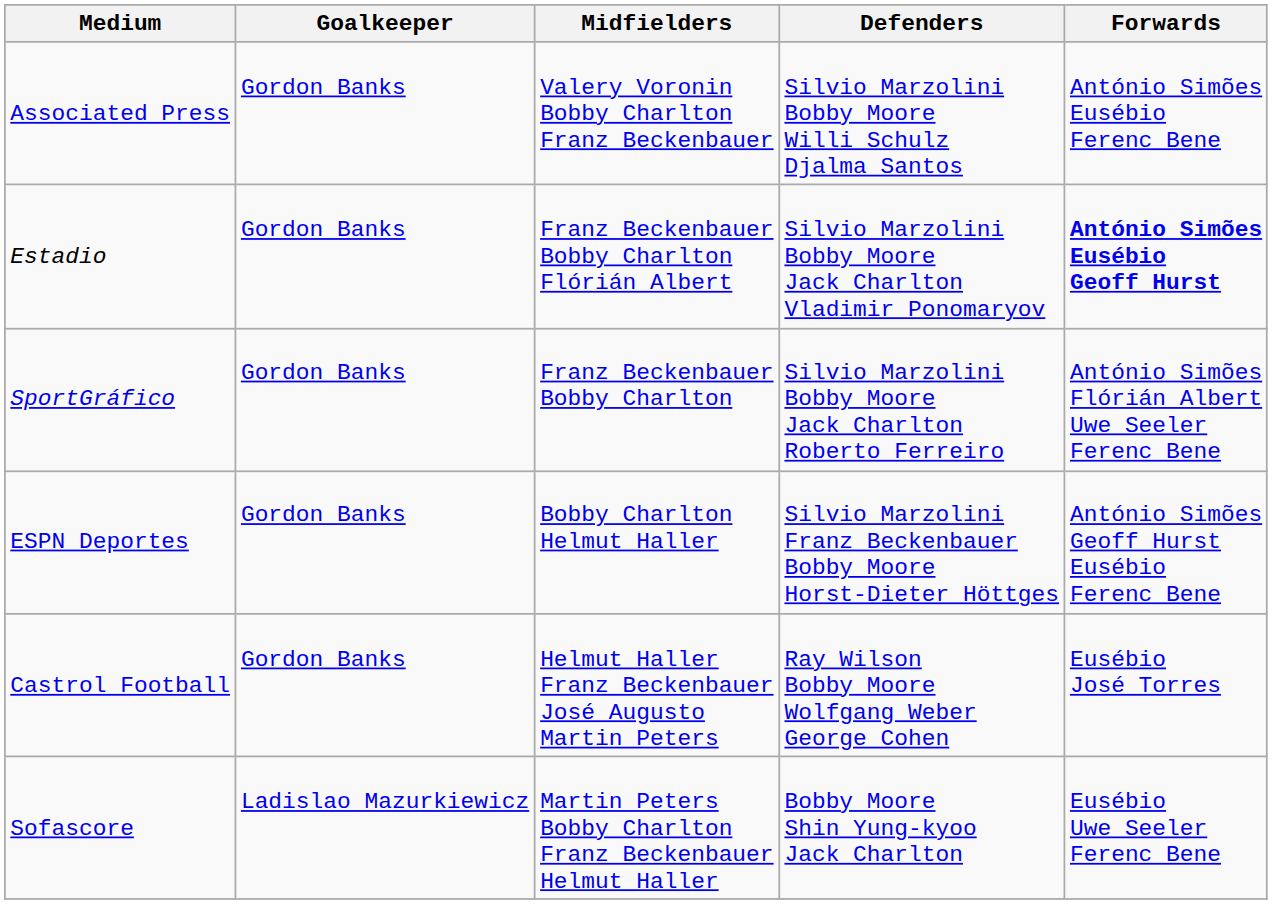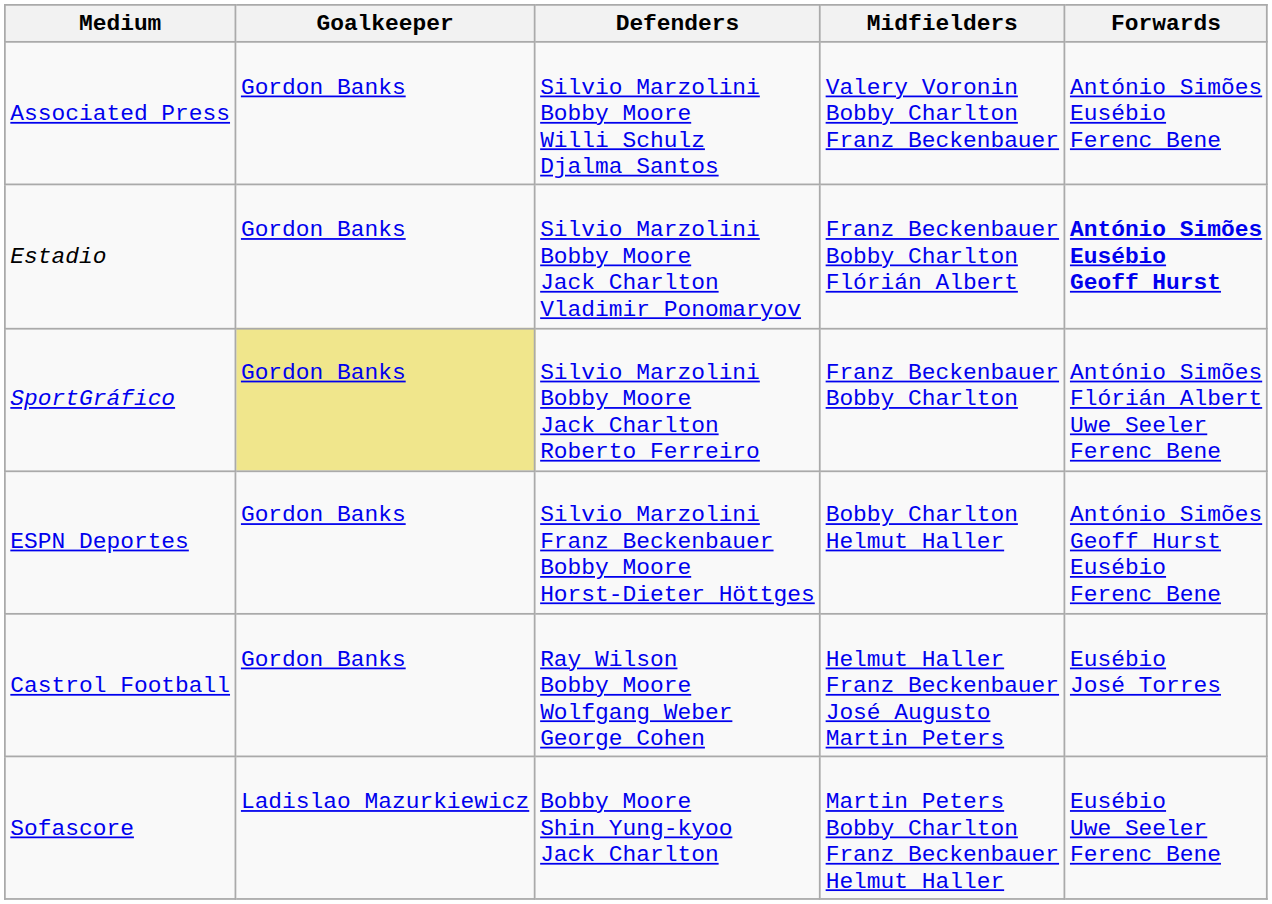columns swapped: (922, 24) <-> (657, 24)
(323, 373) no background -> (323, 373) khaki background
